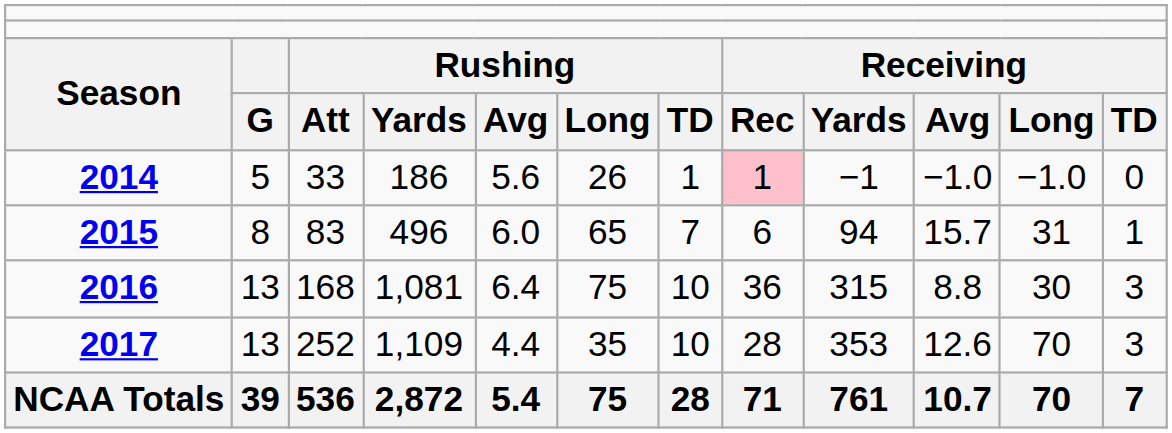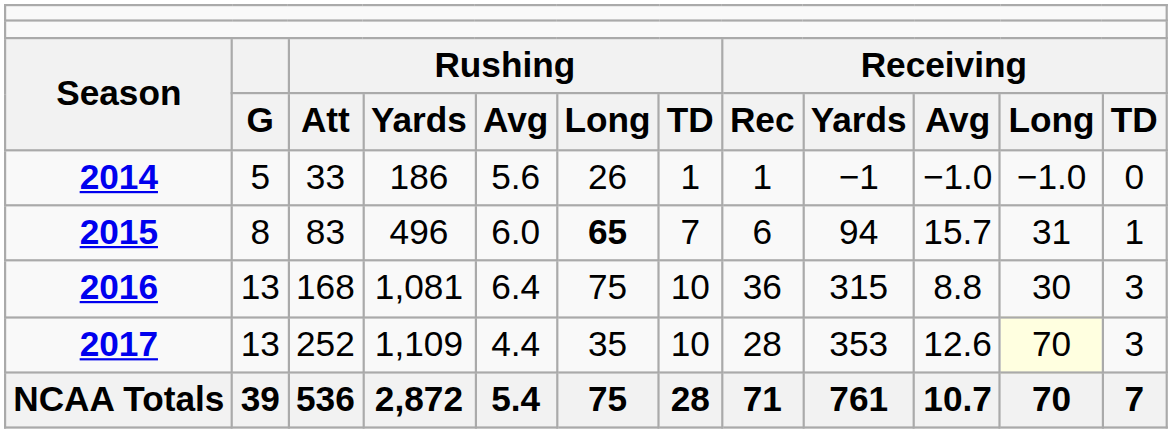(762, 176) pink background -> (762, 176) no background
(608, 232) normal -> (608, 232) bold
(1052, 343) no background -> (1052, 343) lightyellow background
